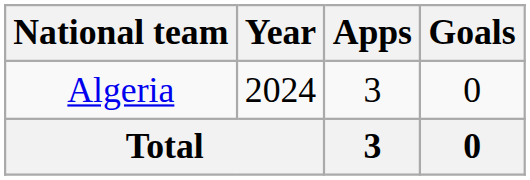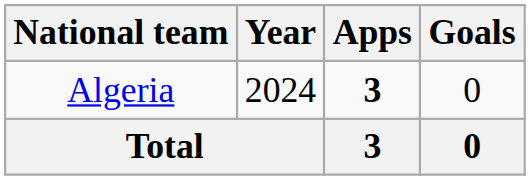(372, 89) normal -> (372, 89) bold
